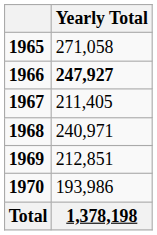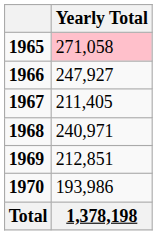(85, 46) no background -> (85, 46) pink background
(85, 74) bold -> (85, 74) normal
